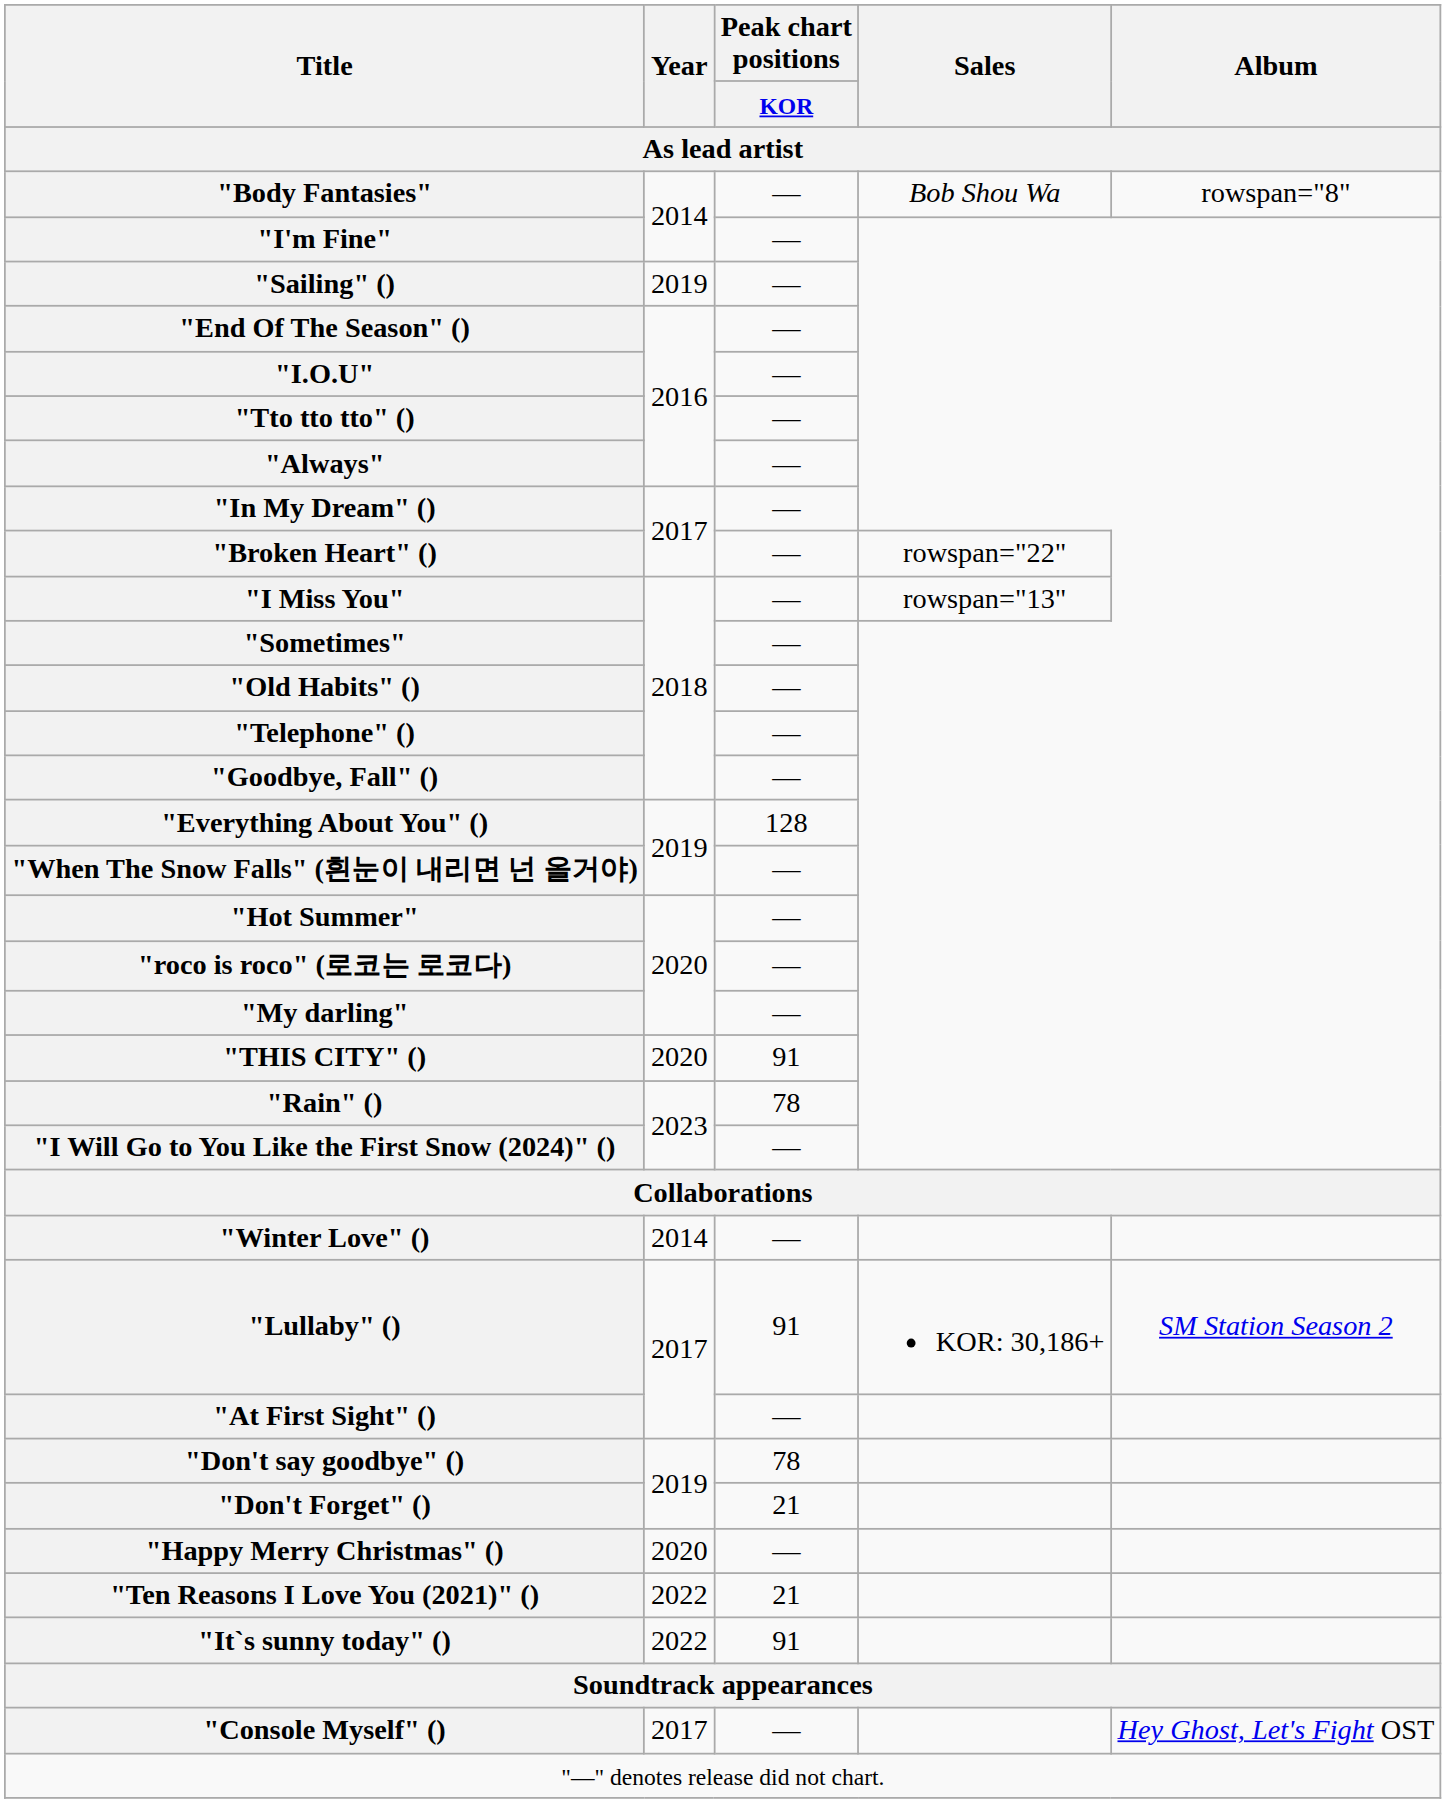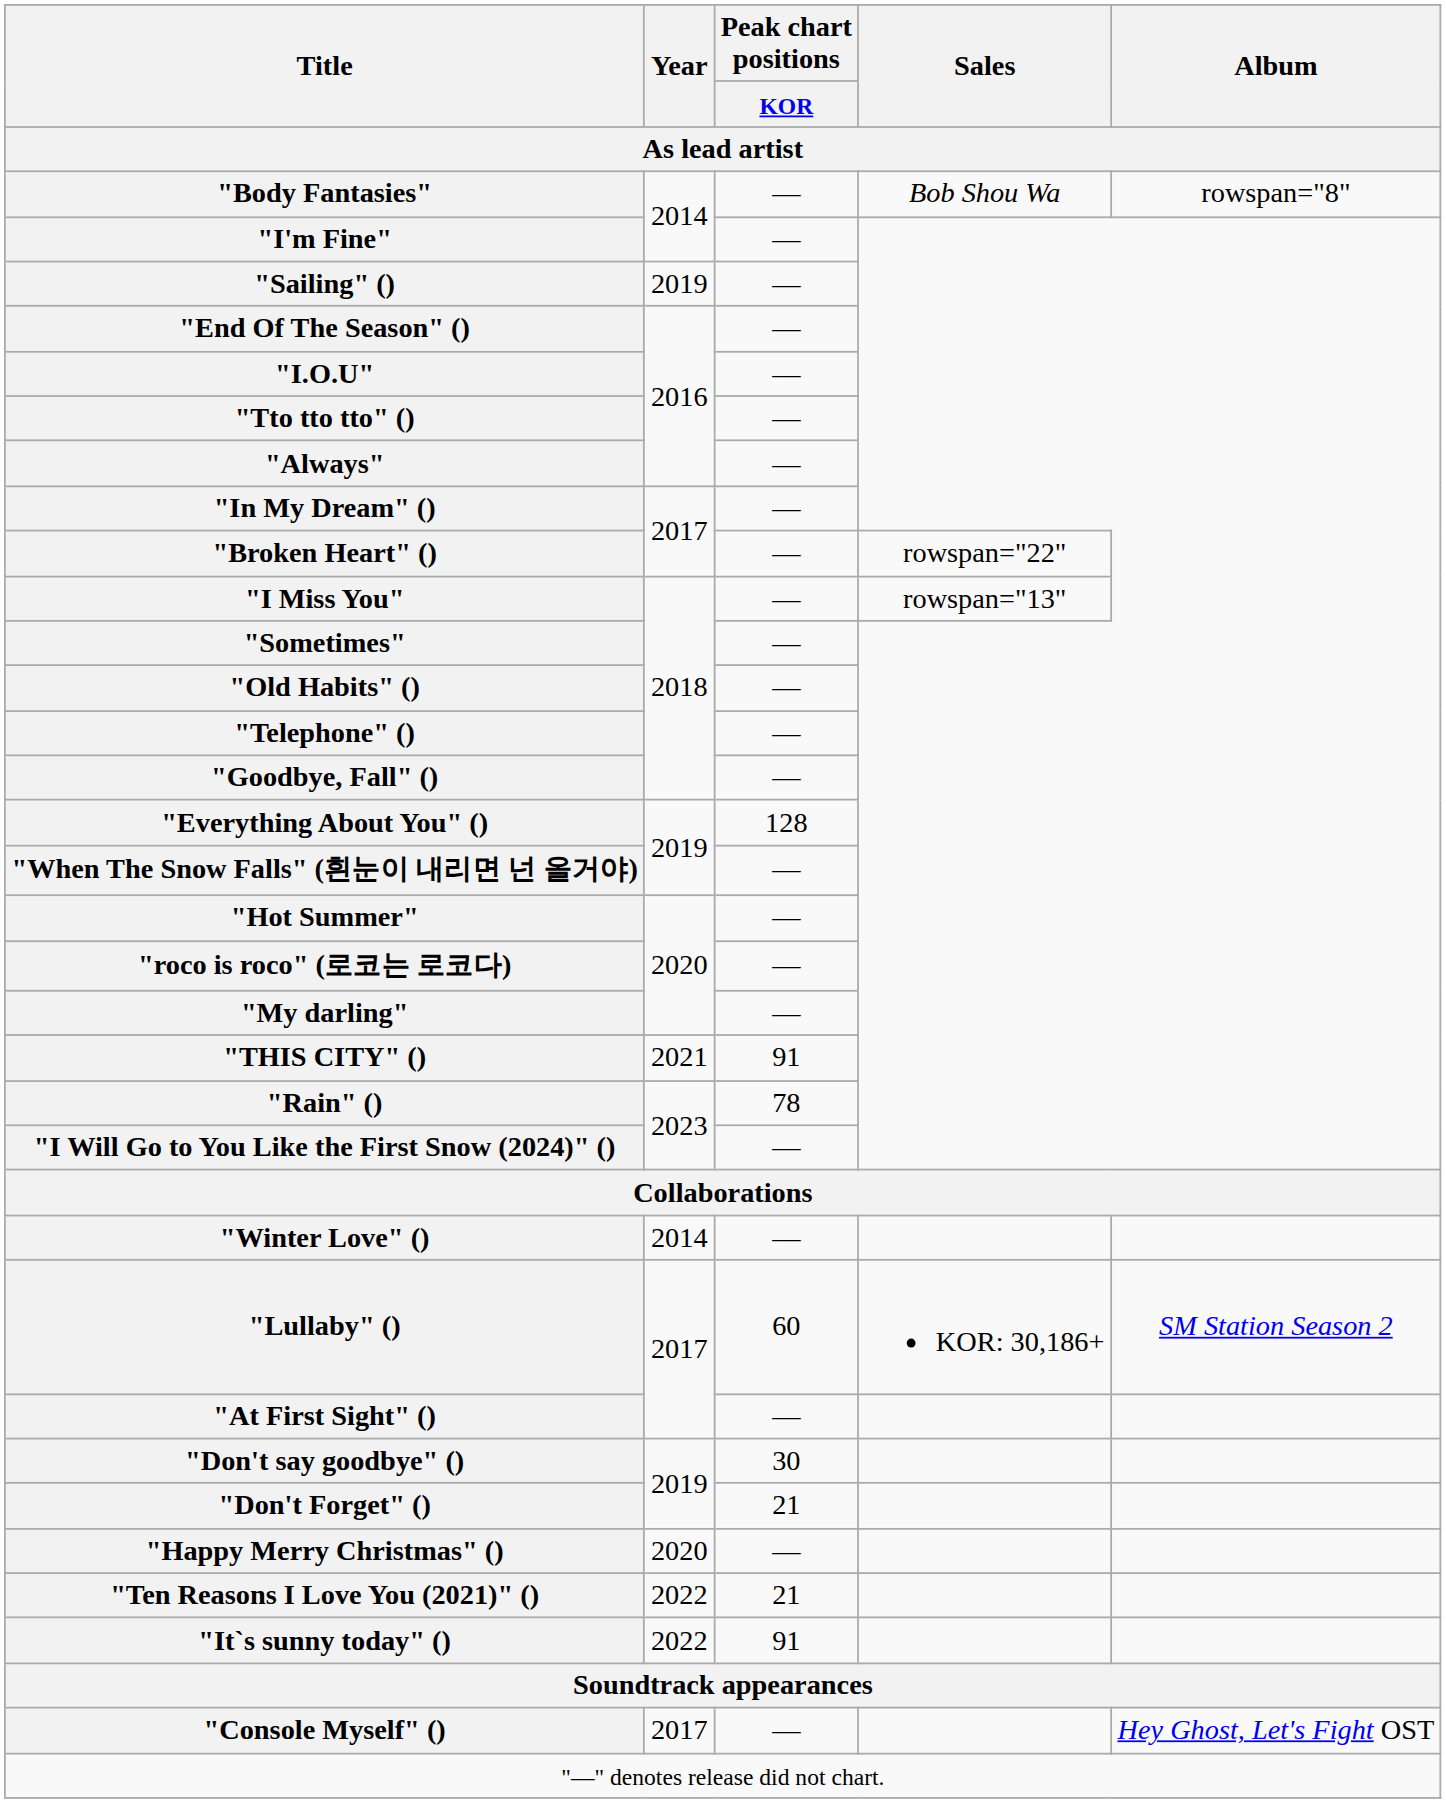(679, 1057) 2020 -> (679, 1057) 2021
(786, 1326) 91 -> (786, 1326) 60
(786, 1460) 78 -> (786, 1460) 30
